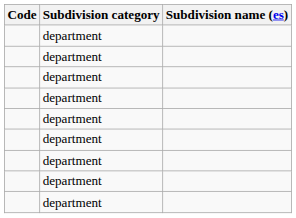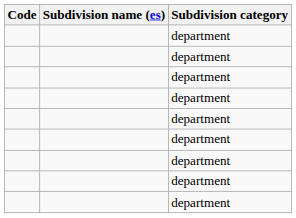columns swapped: (227, 14) <-> (101, 14)
